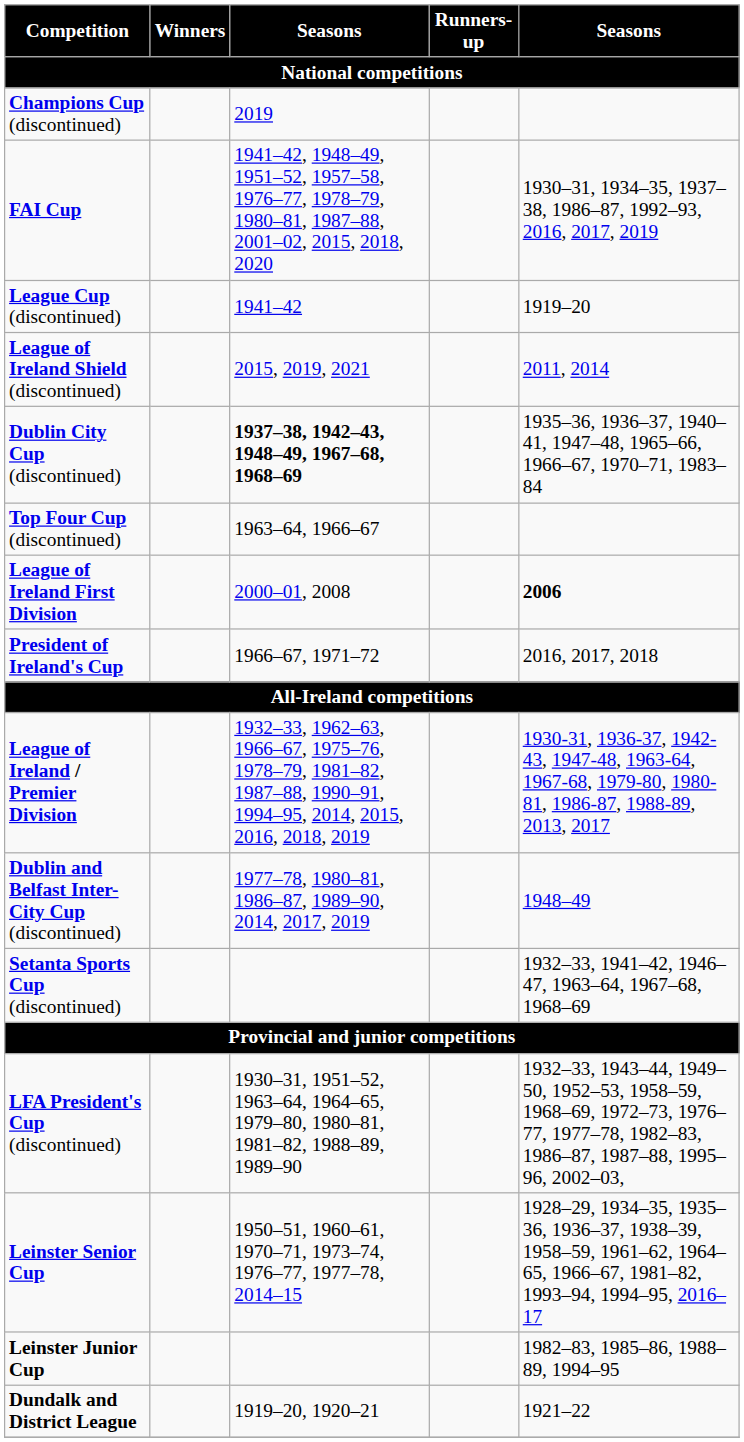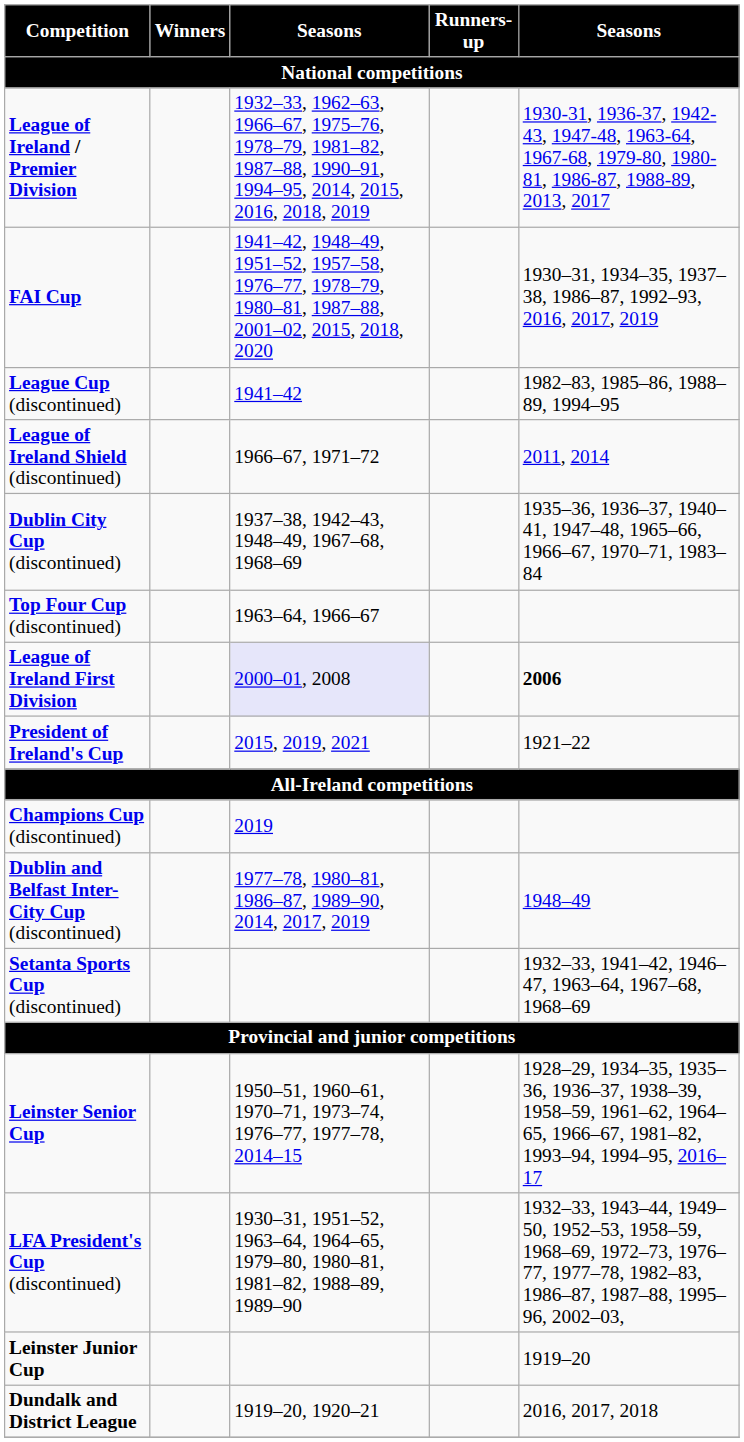rows swapped: (50, 782) <-> (77, 113)
(557, 306) 1919–20 -> (624, 393) 1982–83, 1985–86, 1988–89, 1994–95
(302, 369) 2015, 2019, 2021 -> (307, 456) 1966–67, 1971–72
(309, 454) bold -> (309, 541) normal
(292, 592) no background -> (292, 679) lavender background
(307, 655) 1966–67, 1971–72 -> (302, 742) 2015, 2019, 2021
(591, 655) 2016, 2017, 2018 -> (557, 742) 1921–22
rows swapped: (73, 1262) <-> (75, 1122)
(624, 1358) 1982–83, 1985–86, 1988–89, 1994–95 -> (557, 1358) 1919–20
(557, 1411) 1921–22 -> (591, 1411) 2016, 2017, 2018
